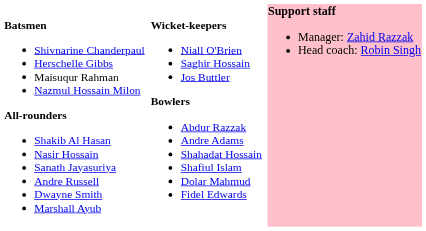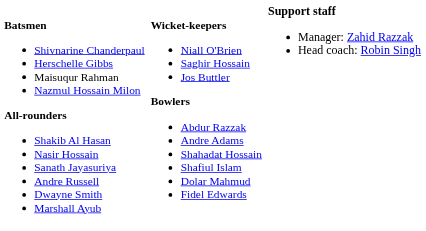(344, 31) pink background -> (344, 31) no background
